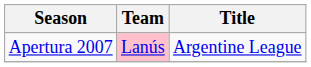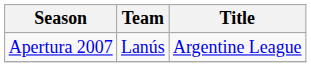(143, 47) pink background -> (143, 47) no background
